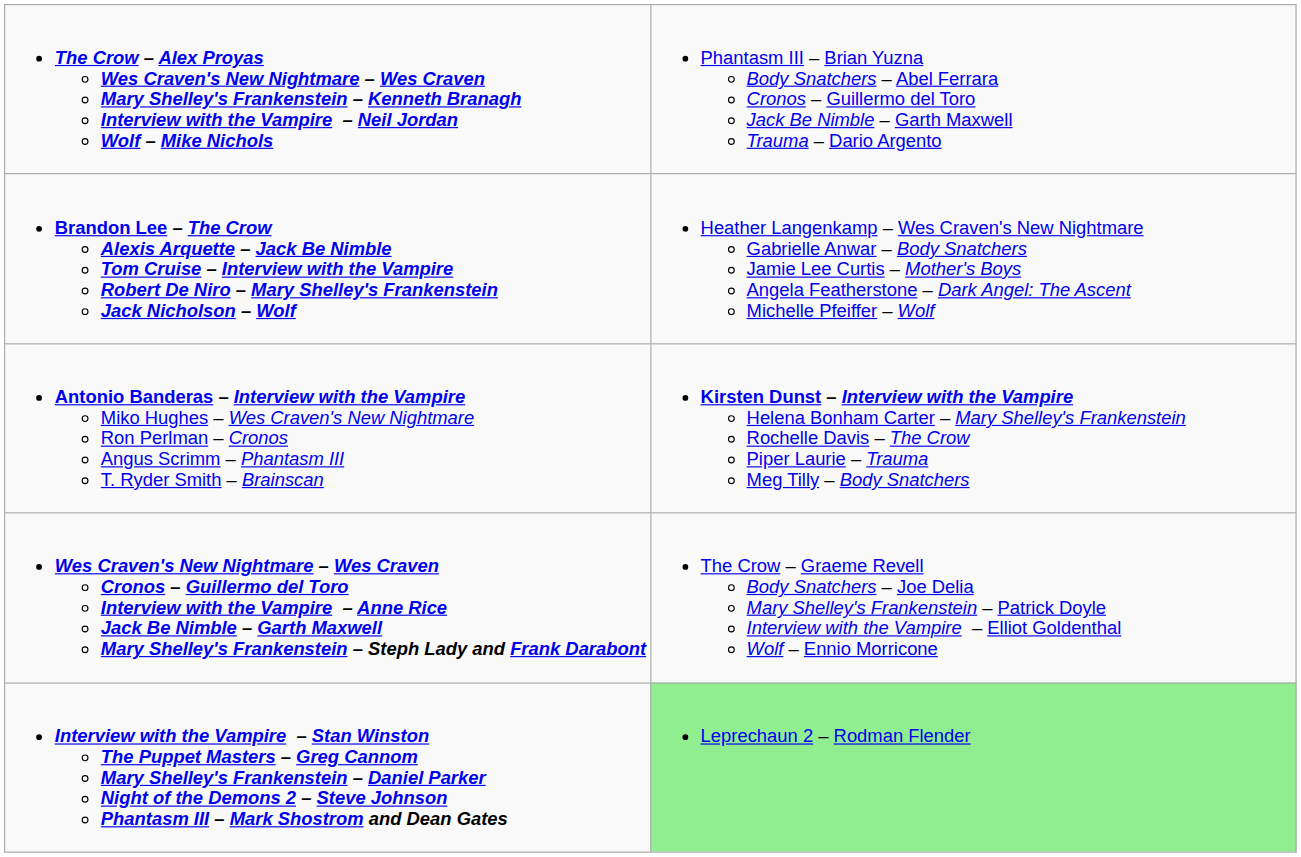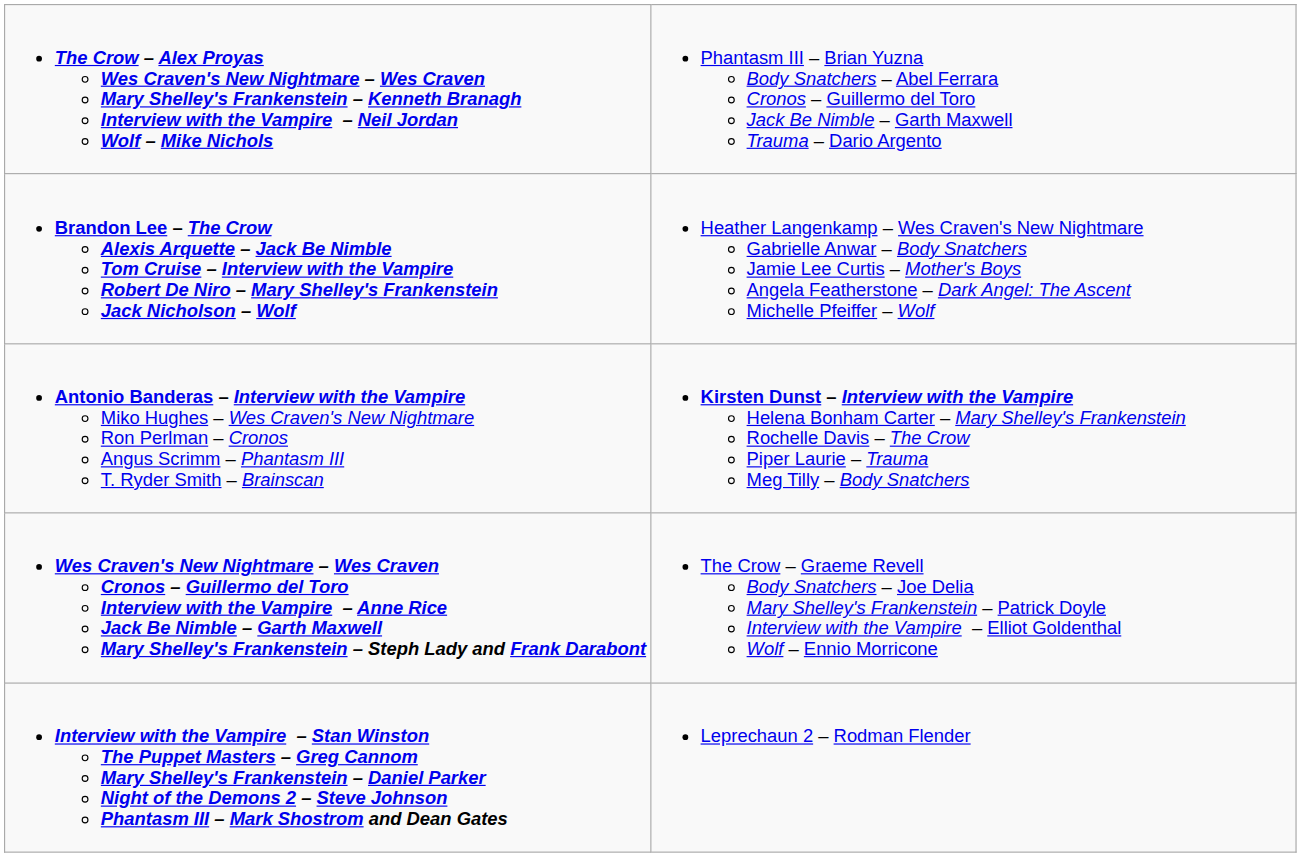(973, 736) lightgreen background -> (973, 736) no background
